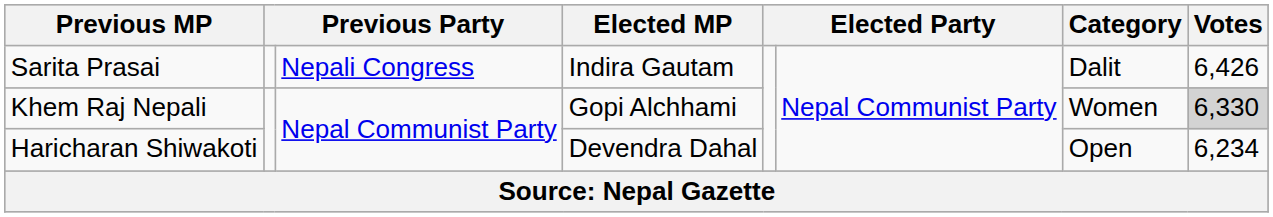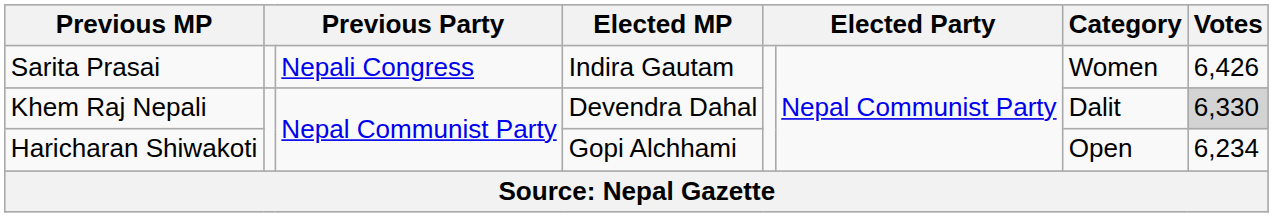(1095, 66) Dalit -> (1113, 66) Women
(653, 107) Gopi Alchhami -> (663, 107) Devendra Dahal
(1113, 107) Women -> (1095, 107) Dalit
(663, 149) Devendra Dahal -> (653, 149) Gopi Alchhami
